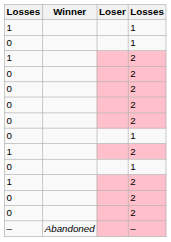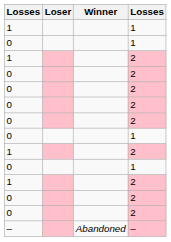columns swapped: (70, 12) <-> (112, 12)
